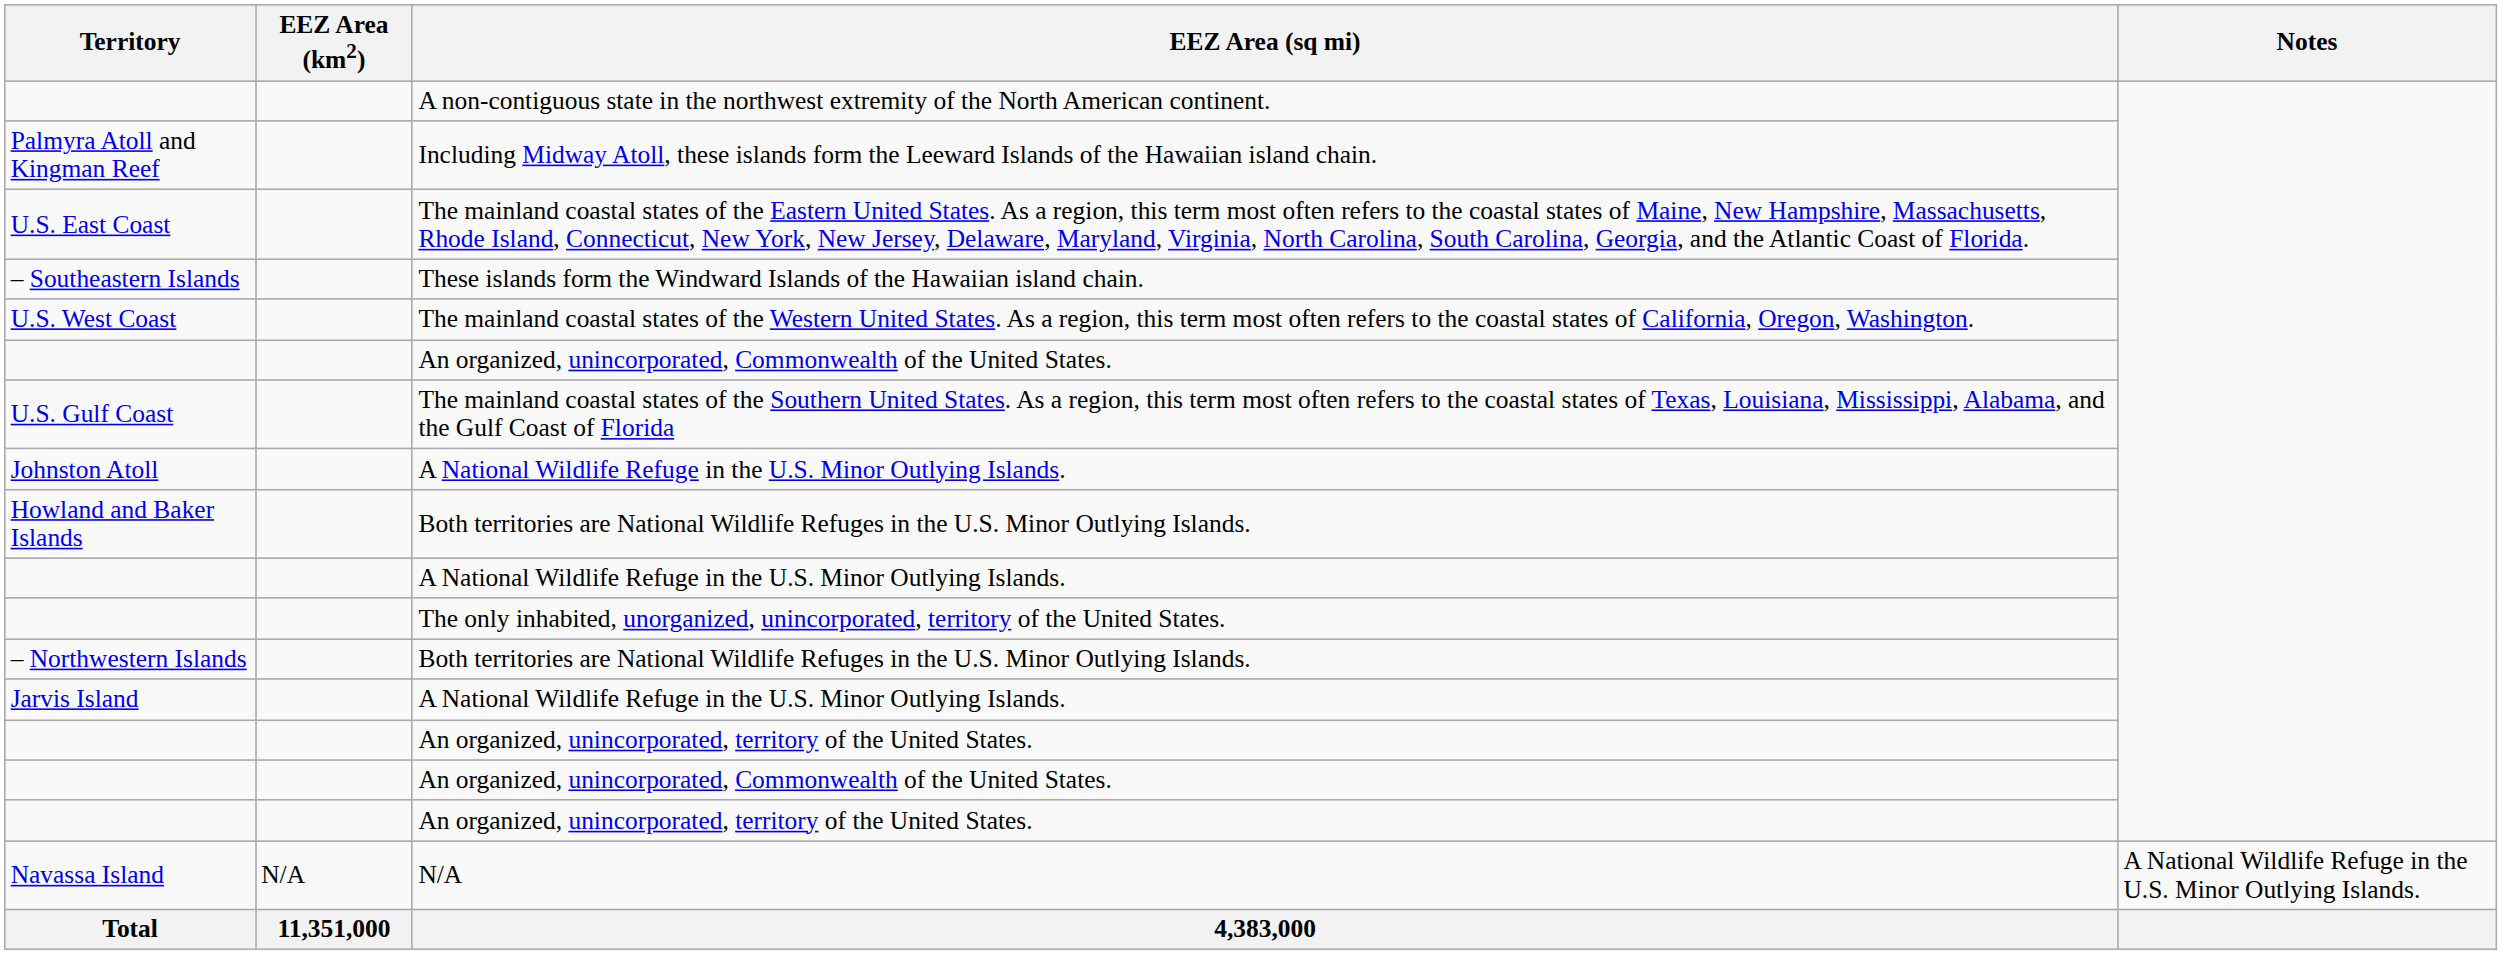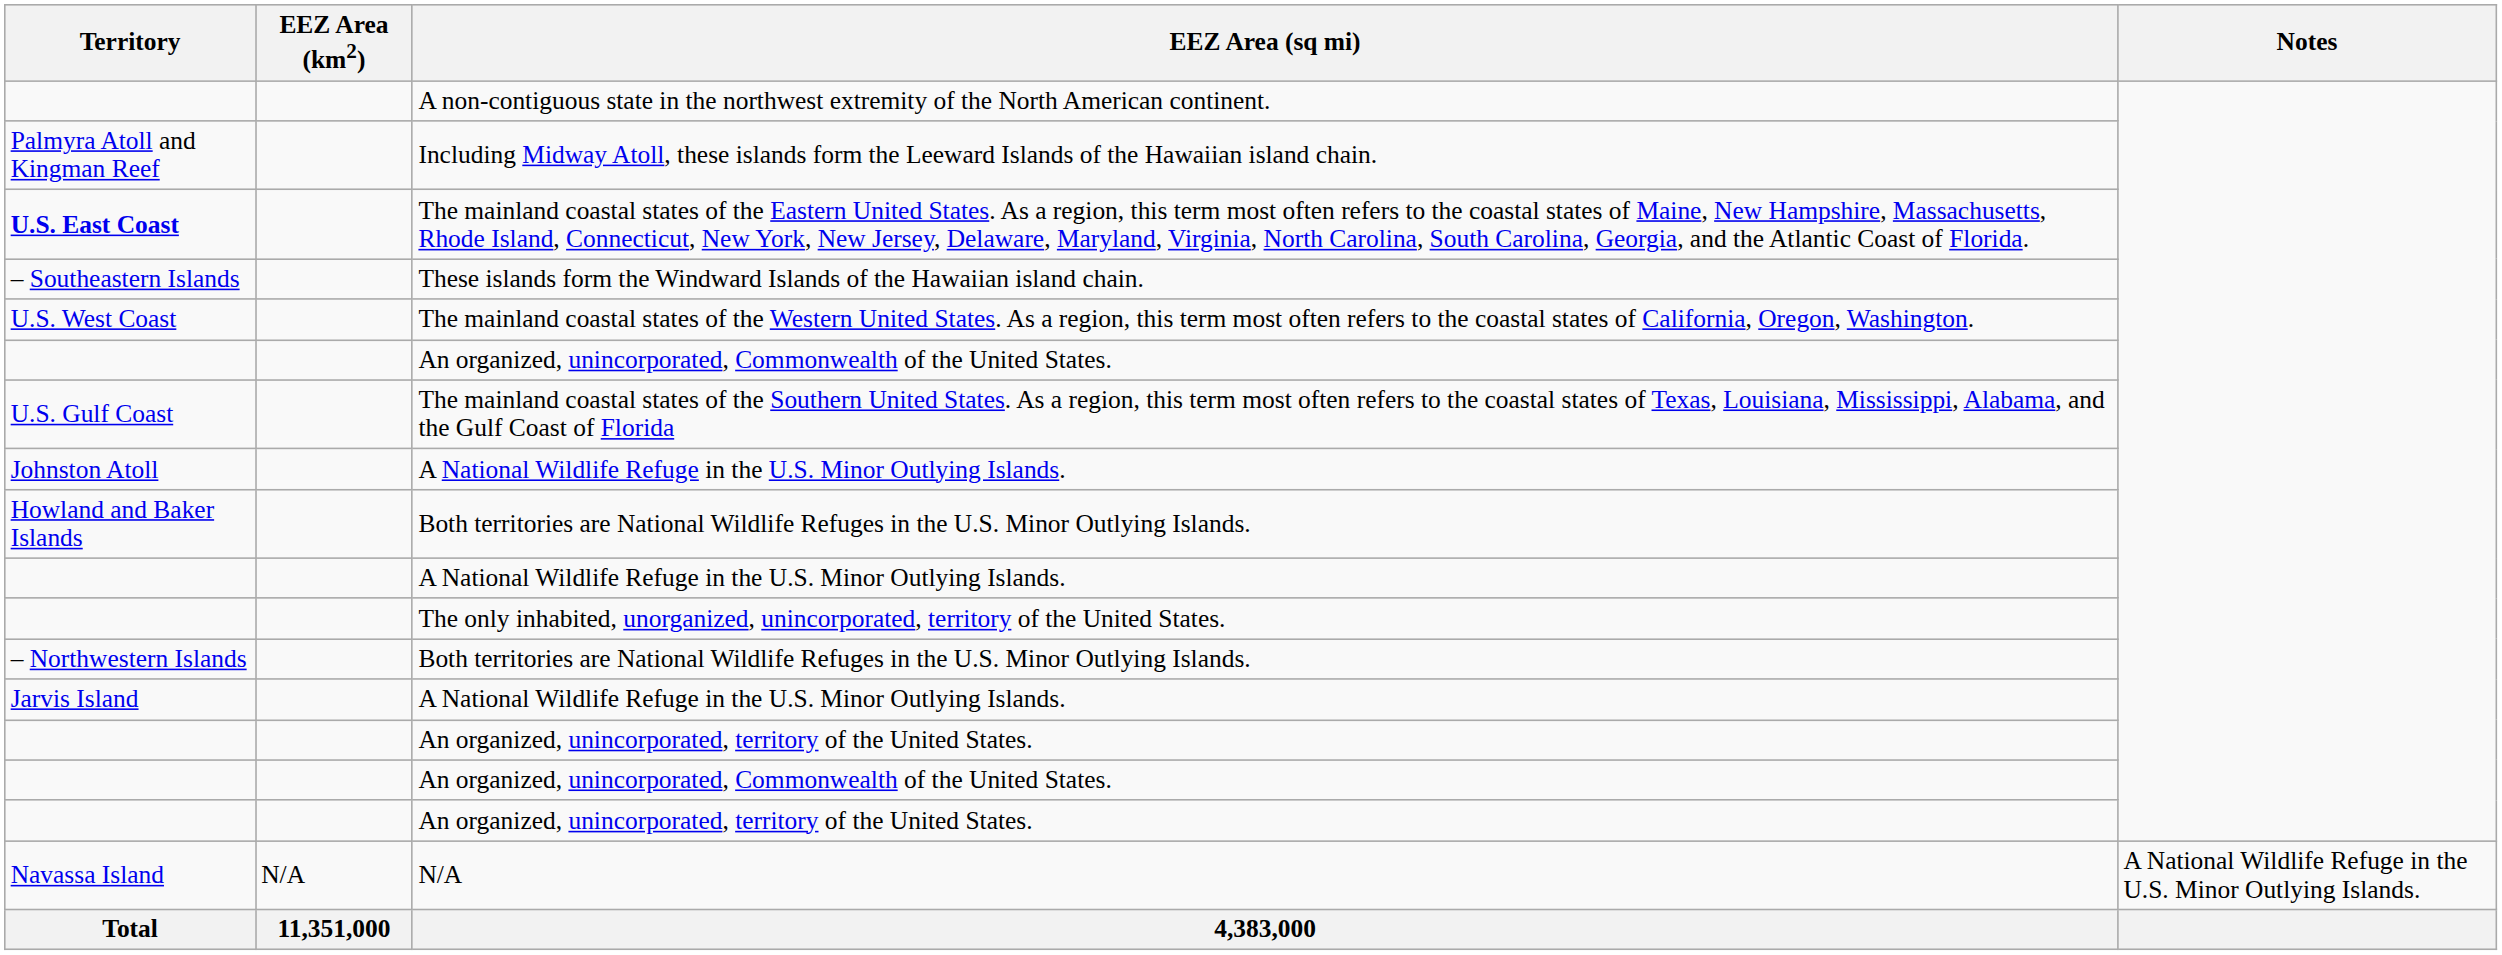(91, 224) normal -> (95, 224) bold
